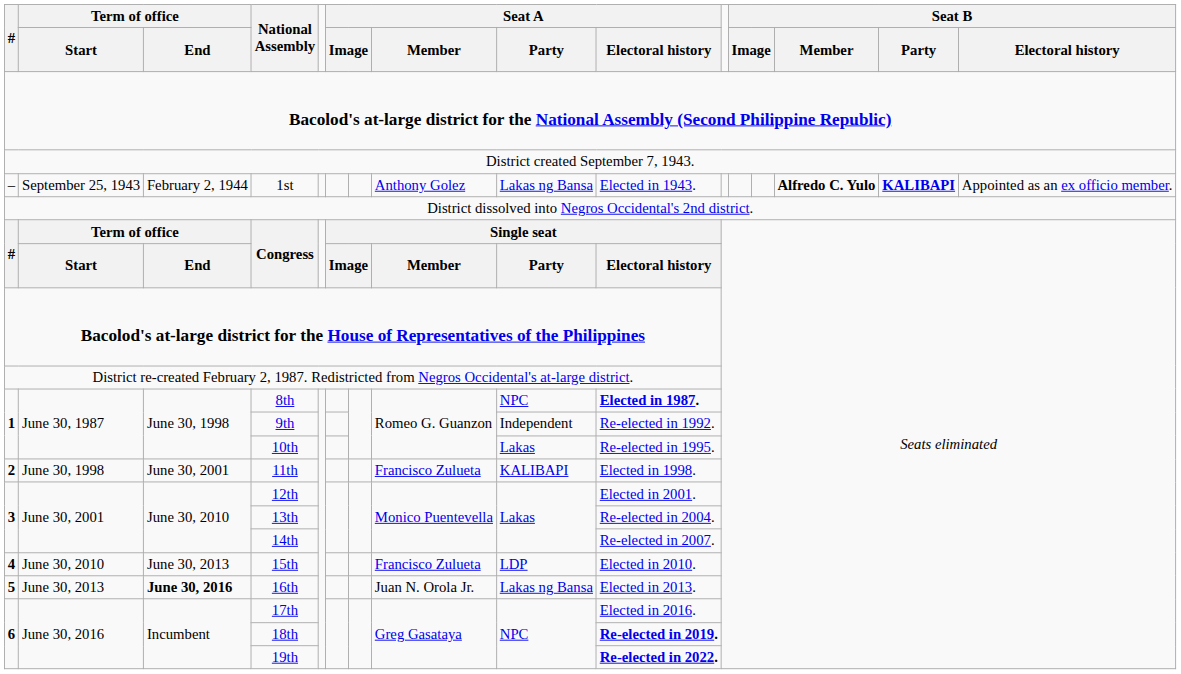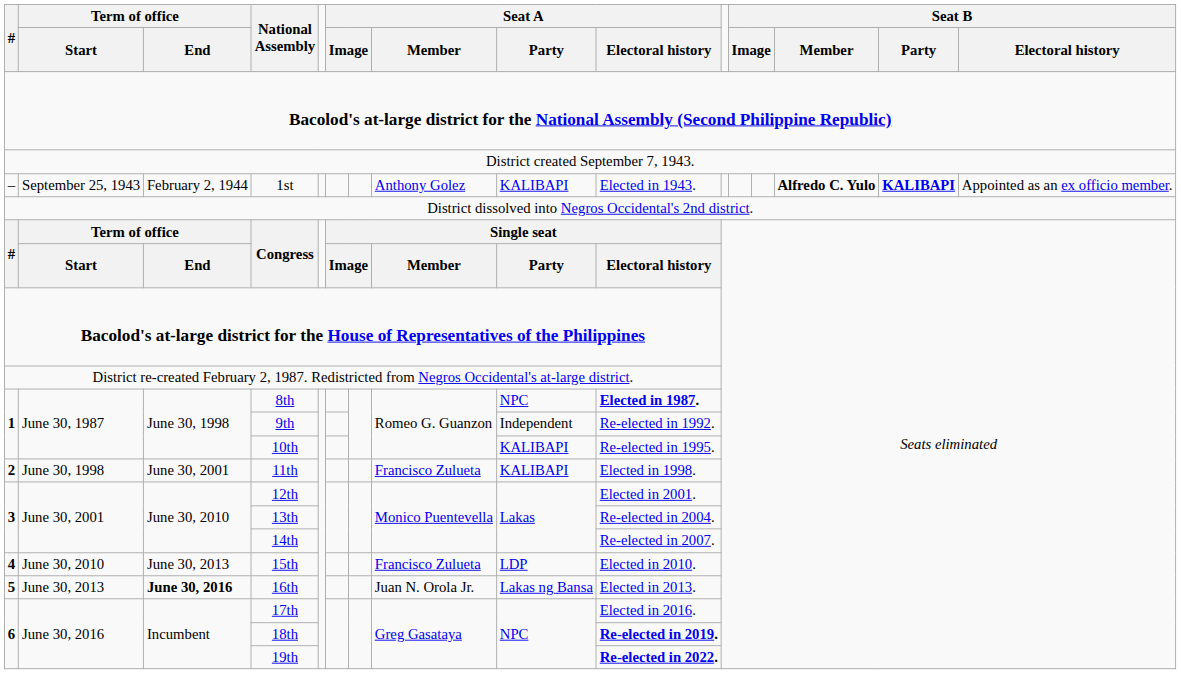(546, 185) Lakas ng Bansa -> (534, 185) KALIBAPI
(517, 447) Lakas -> (534, 447) KALIBAPI
